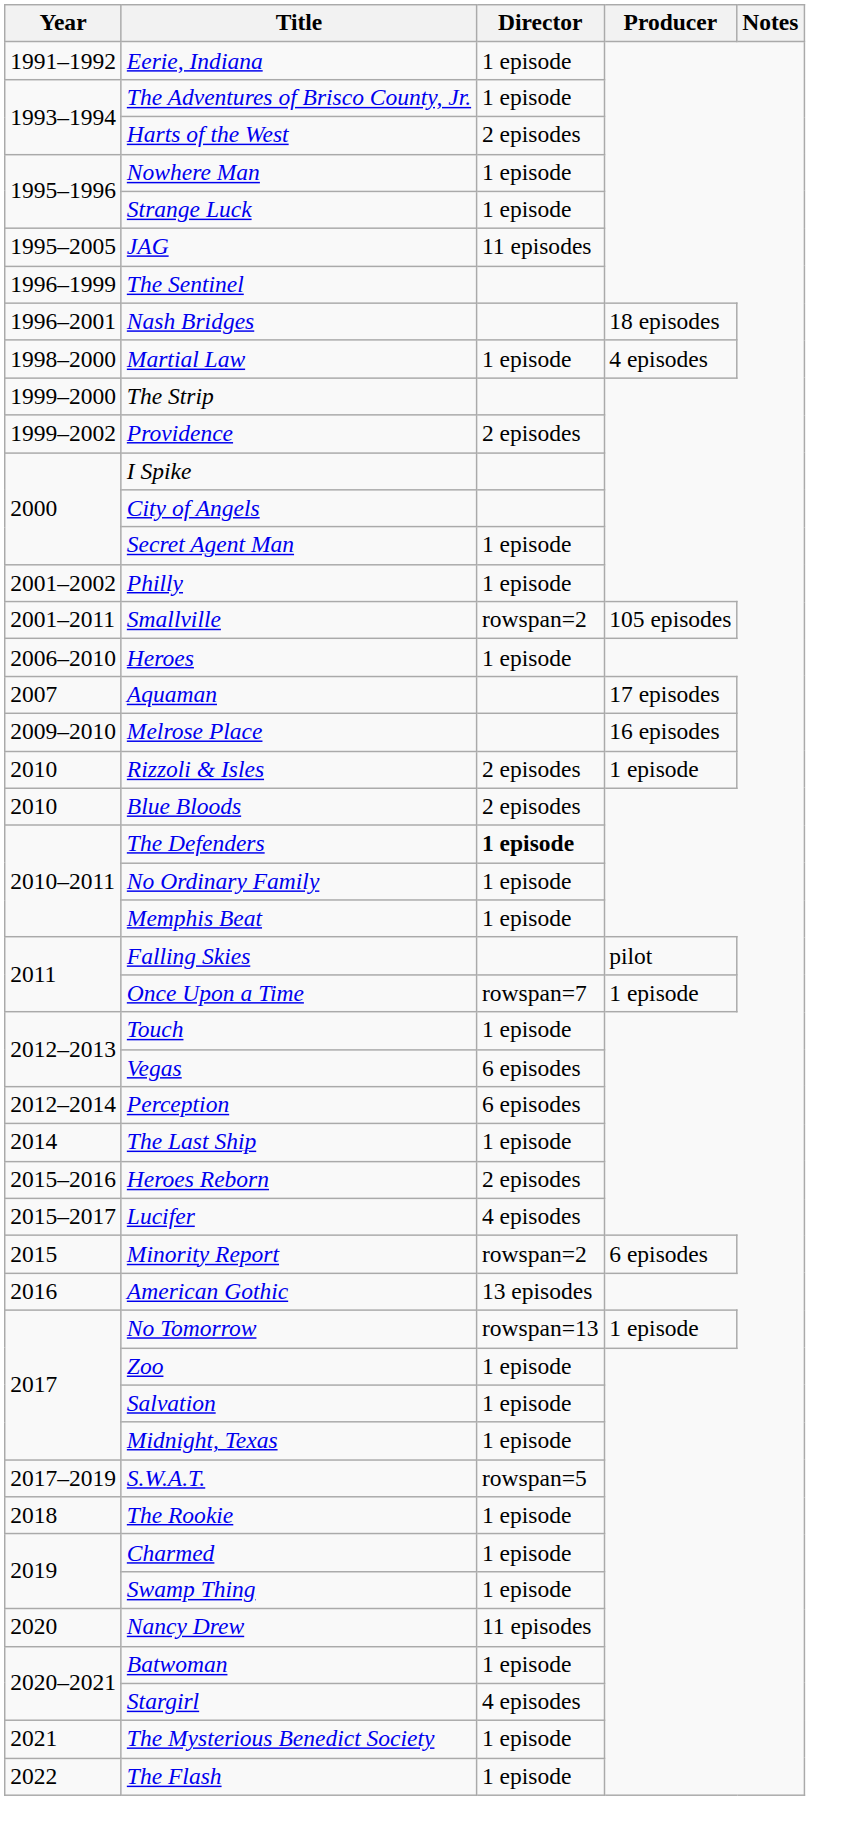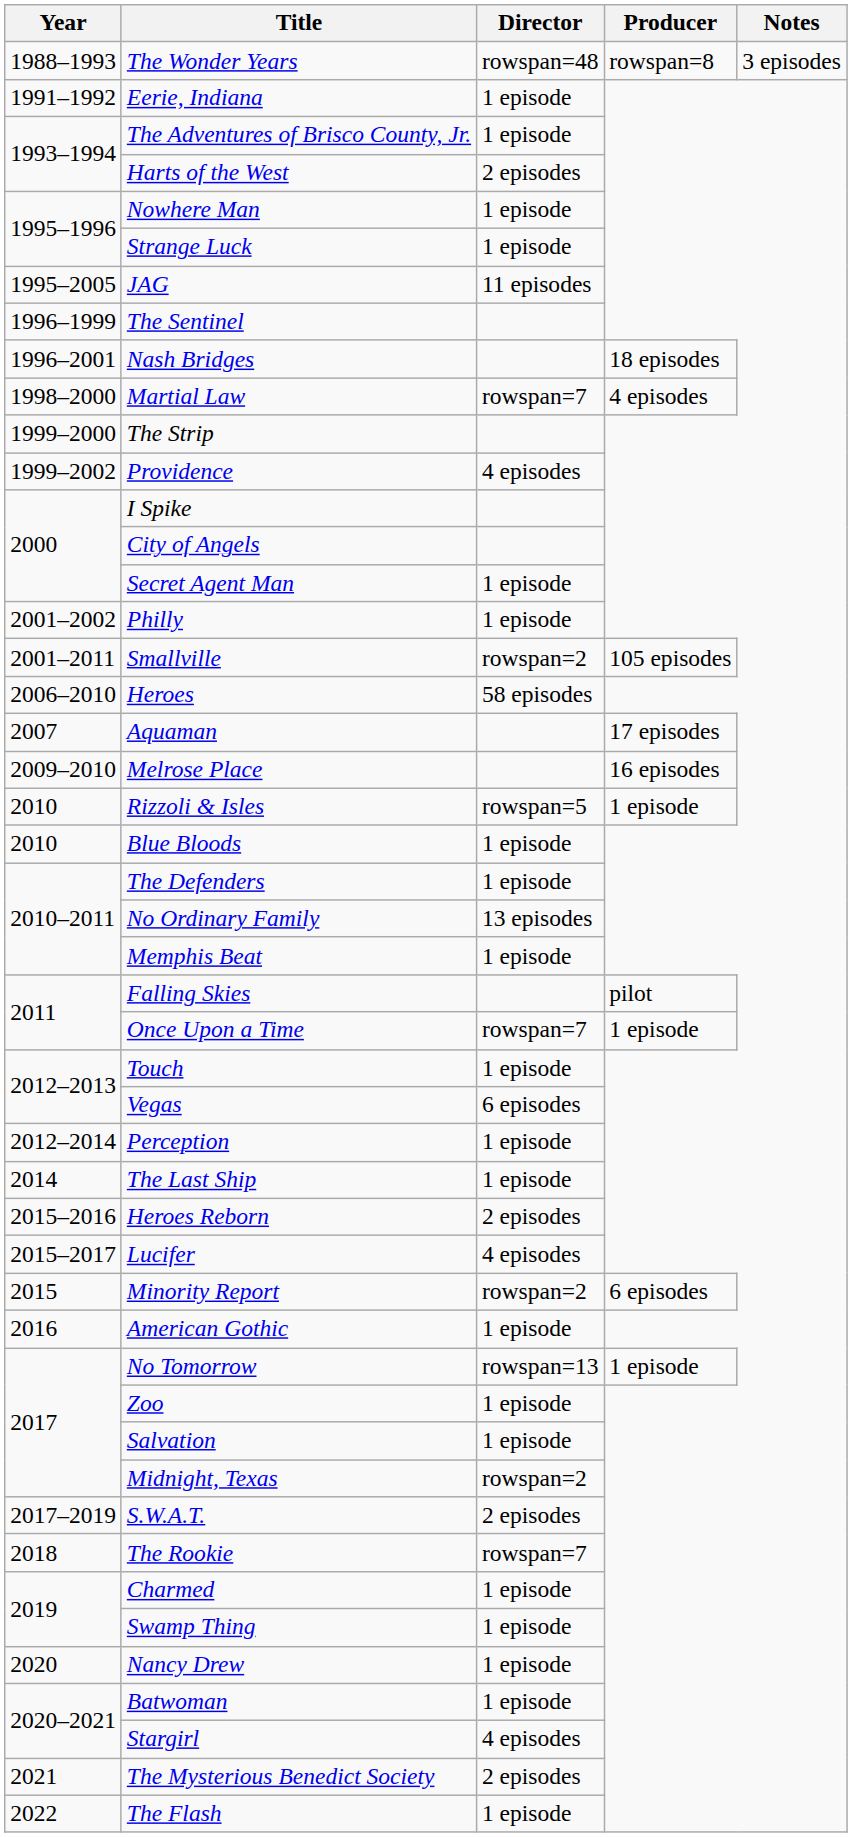+ row: (212, 60)
(527, 358) 1 episode -> (534, 396) rowspan=7
(531, 433) 2 episodes -> (531, 470) 4 episodes
(527, 657) 1 episode -> (537, 694) 58 episodes
(531, 769) 2 episodes -> (534, 806) rowspan=5
(531, 806) 2 episodes -> (527, 843) 1 episode
(528, 843) bold -> (527, 881) normal
(527, 881) 1 episode -> (537, 918) 13 episodes
(531, 1104) 6 episodes -> (527, 1142) 1 episode
(537, 1291) 13 episodes -> (527, 1328) 1 episode
(527, 1440) 1 episode -> (534, 1477) rowspan=2
(534, 1477) rowspan=5 -> (531, 1515) 2 episodes
(527, 1515) 1 episode -> (534, 1552) rowspan=7
(537, 1627) 11 episodes -> (527, 1664) 1 episode
(527, 1739) 1 episode -> (531, 1776) 2 episodes
